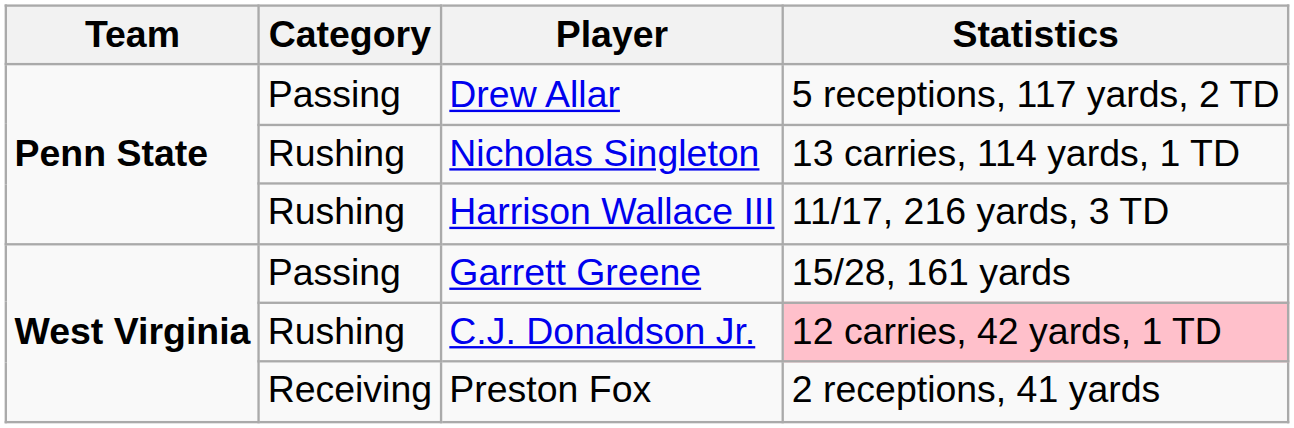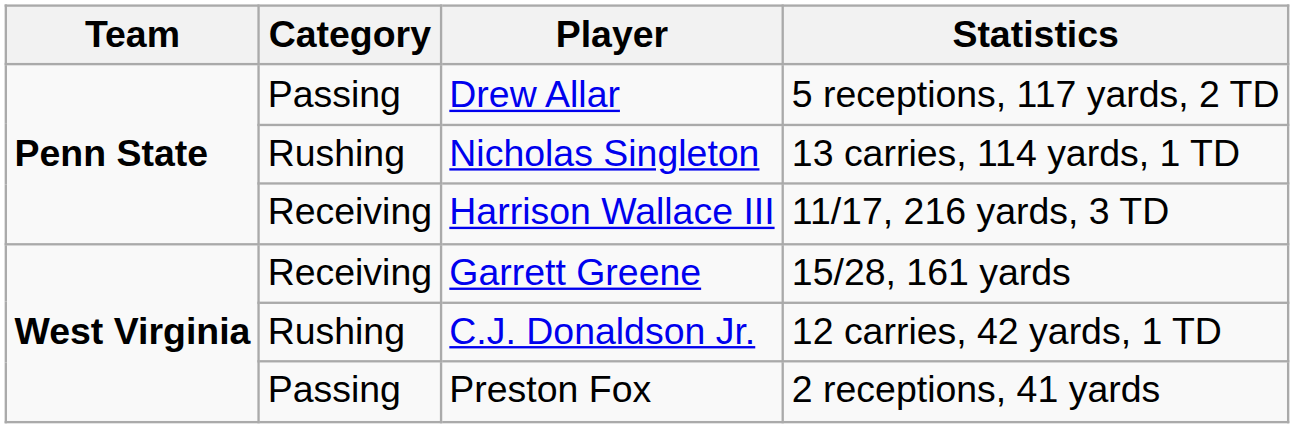(336, 212) Rushing -> (350, 212) Receiving
(334, 272) Passing -> (350, 272) Receiving
(1007, 331) pink background -> (1007, 331) no background
(350, 390) Receiving -> (334, 390) Passing
